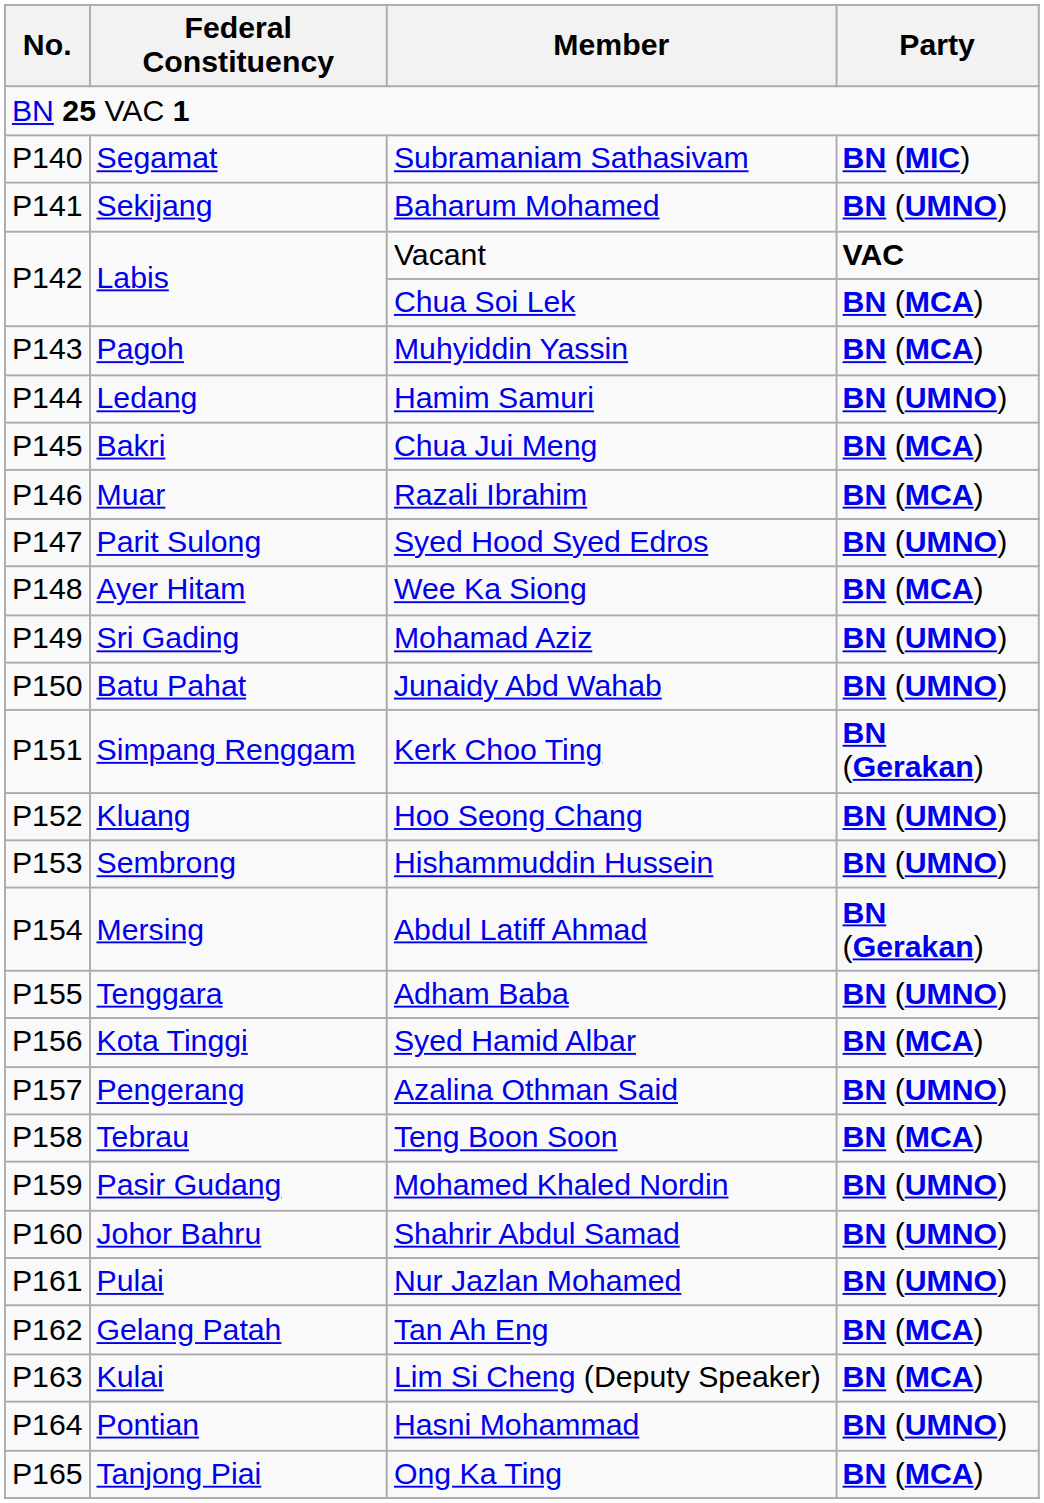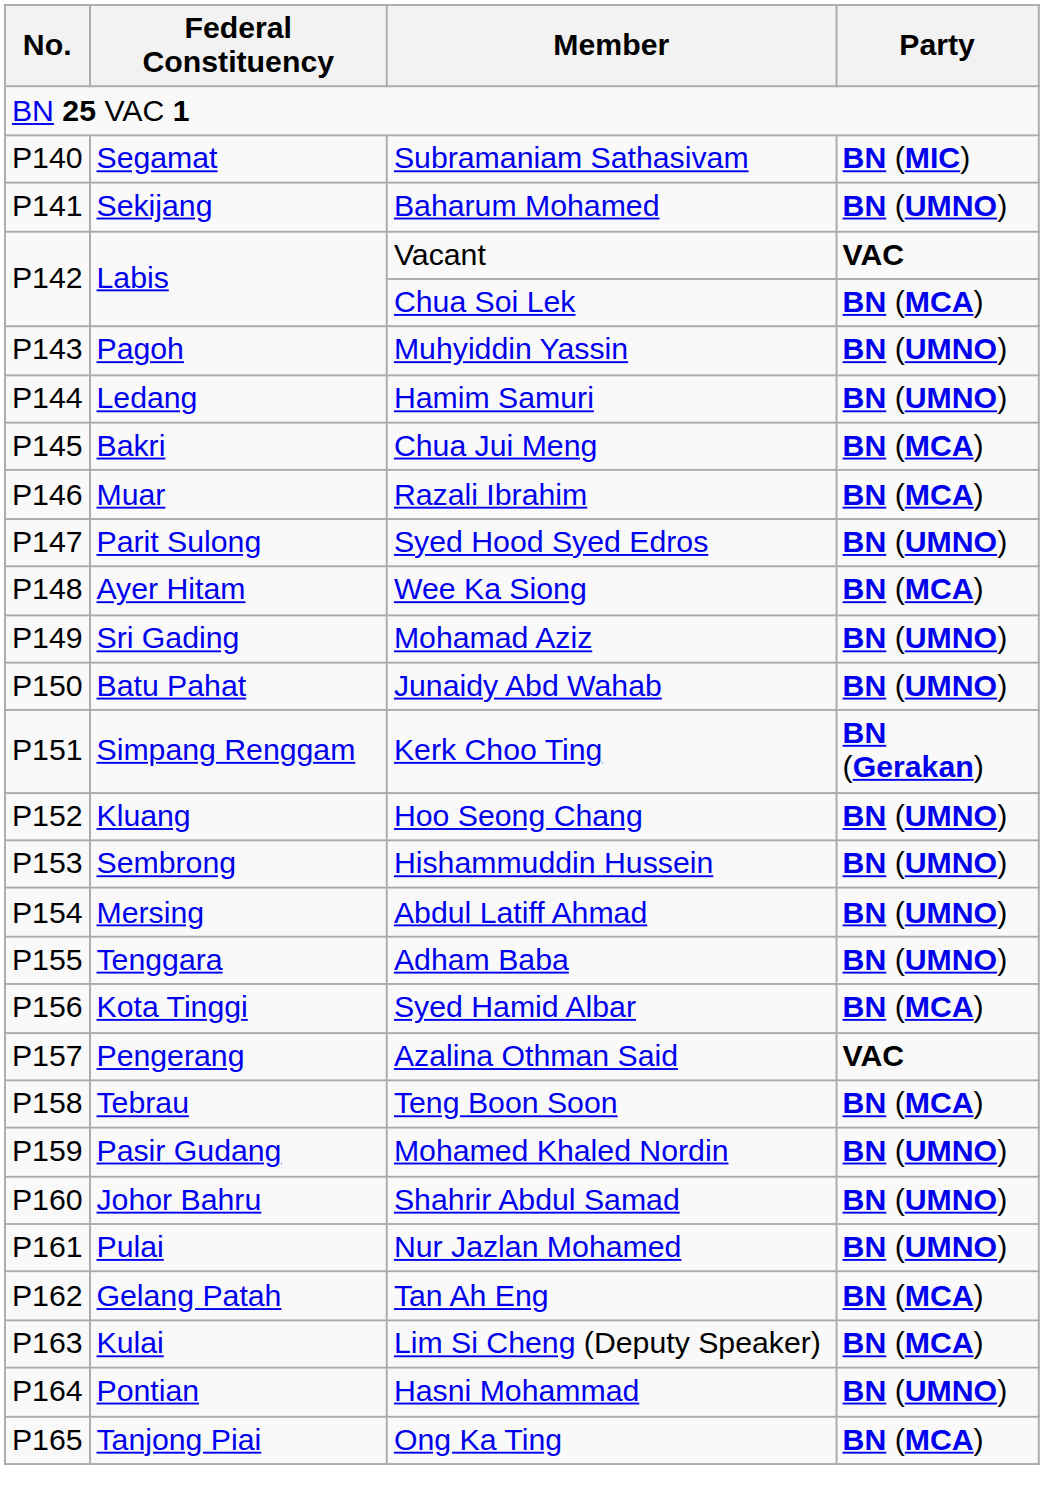(913, 350) BN (MCA) -> (925, 350) BN (UMNO)
(913, 928) BN (Gerakan) -> (925, 911) BN (UMNO)
(925, 1089) BN (UMNO) -> (873, 1055) VAC
